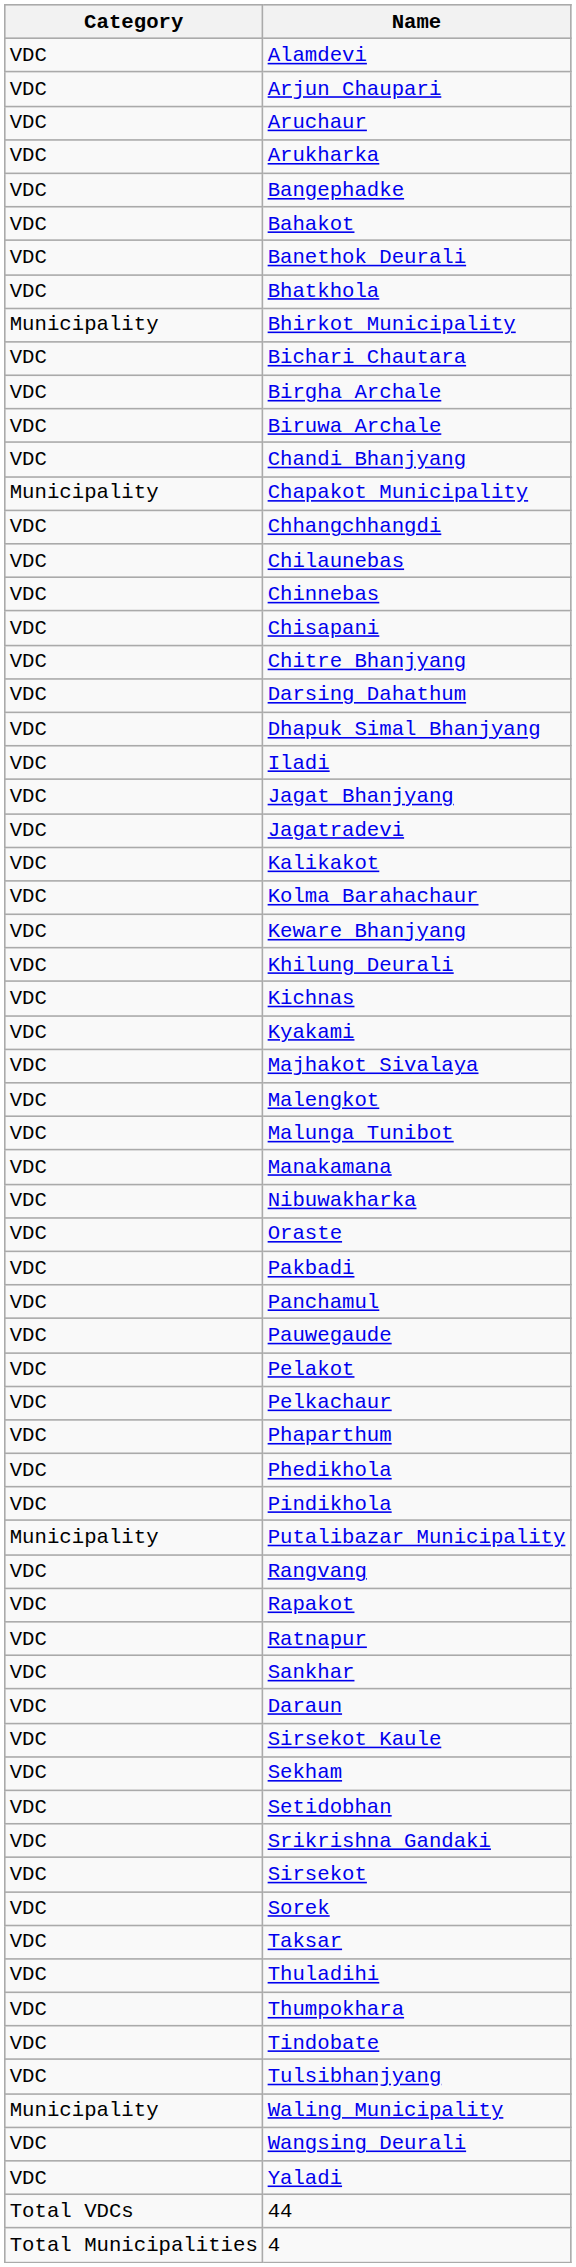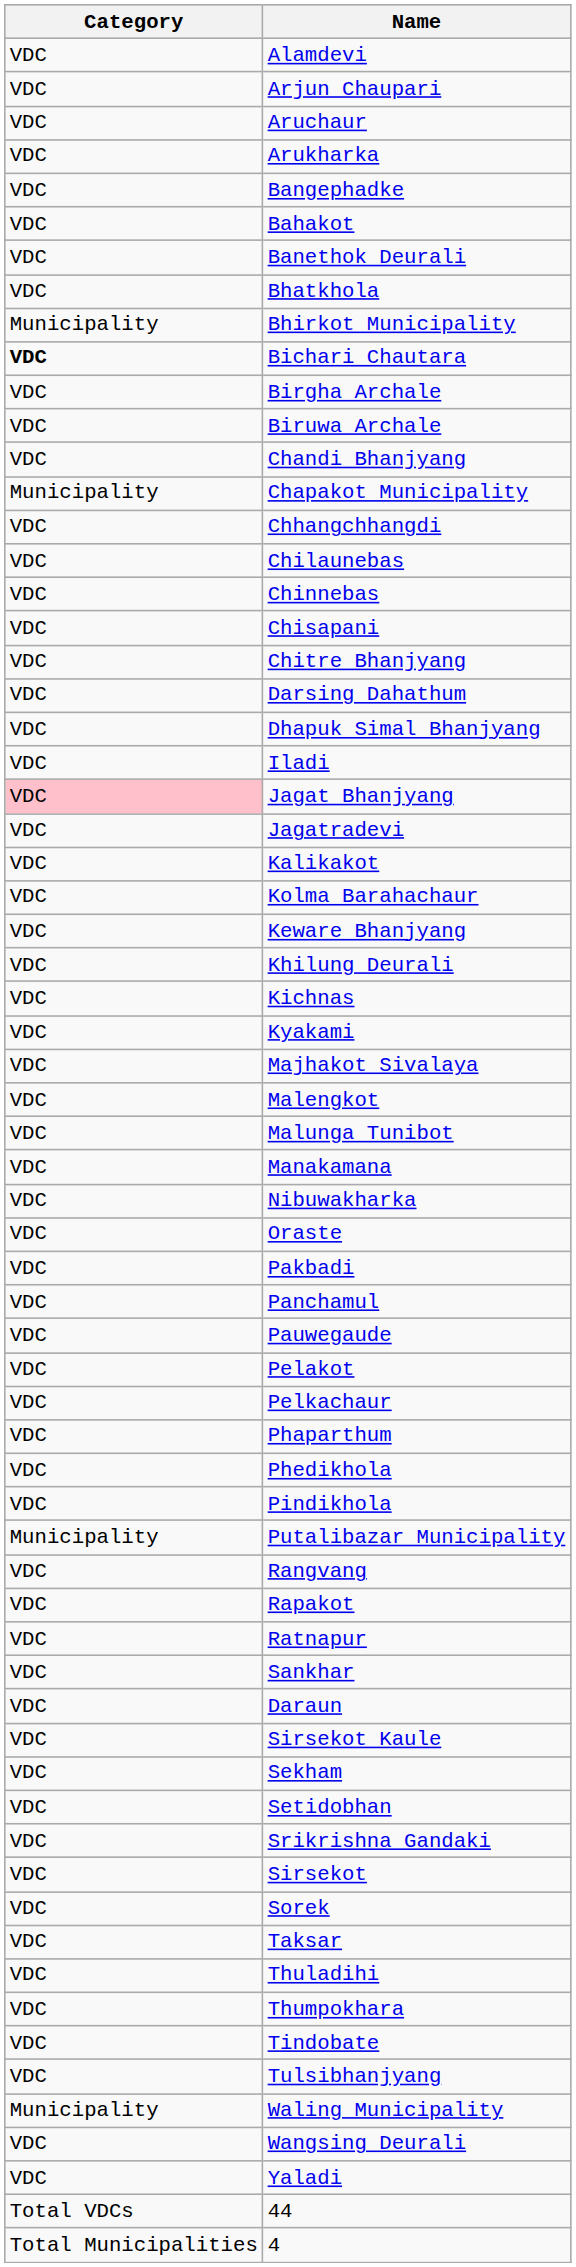(28, 359) normal -> (28, 359) bold
(28, 796) no background -> (28, 796) pink background
